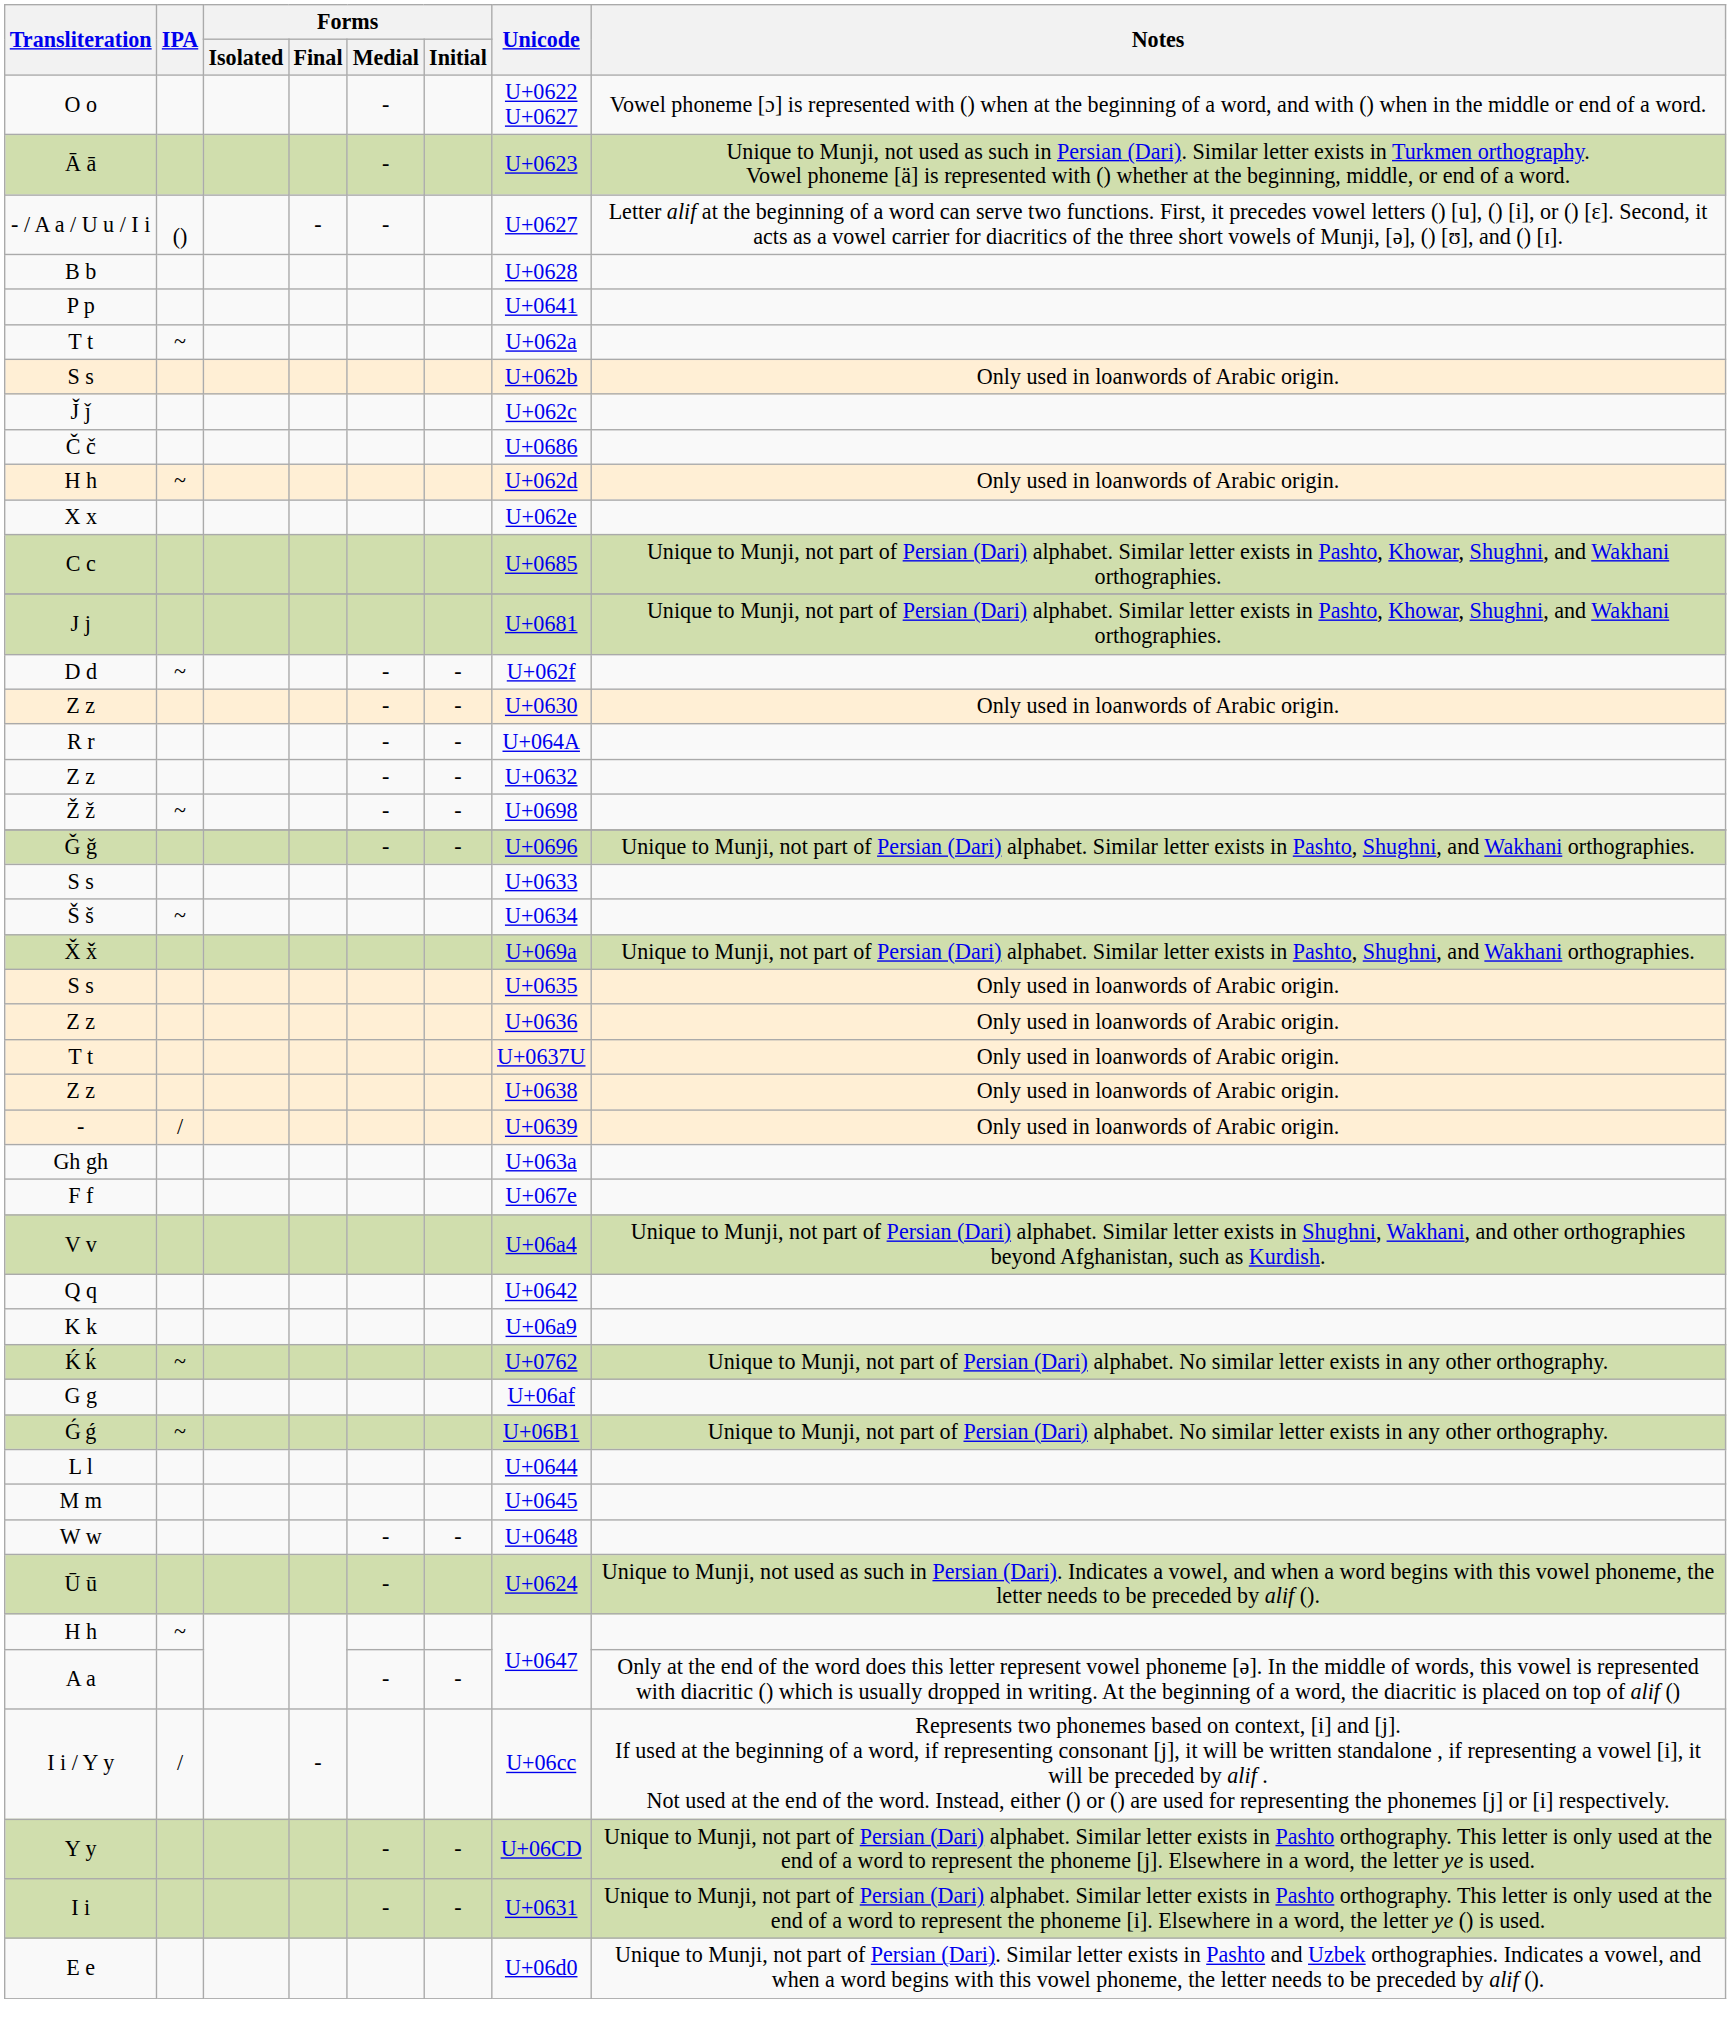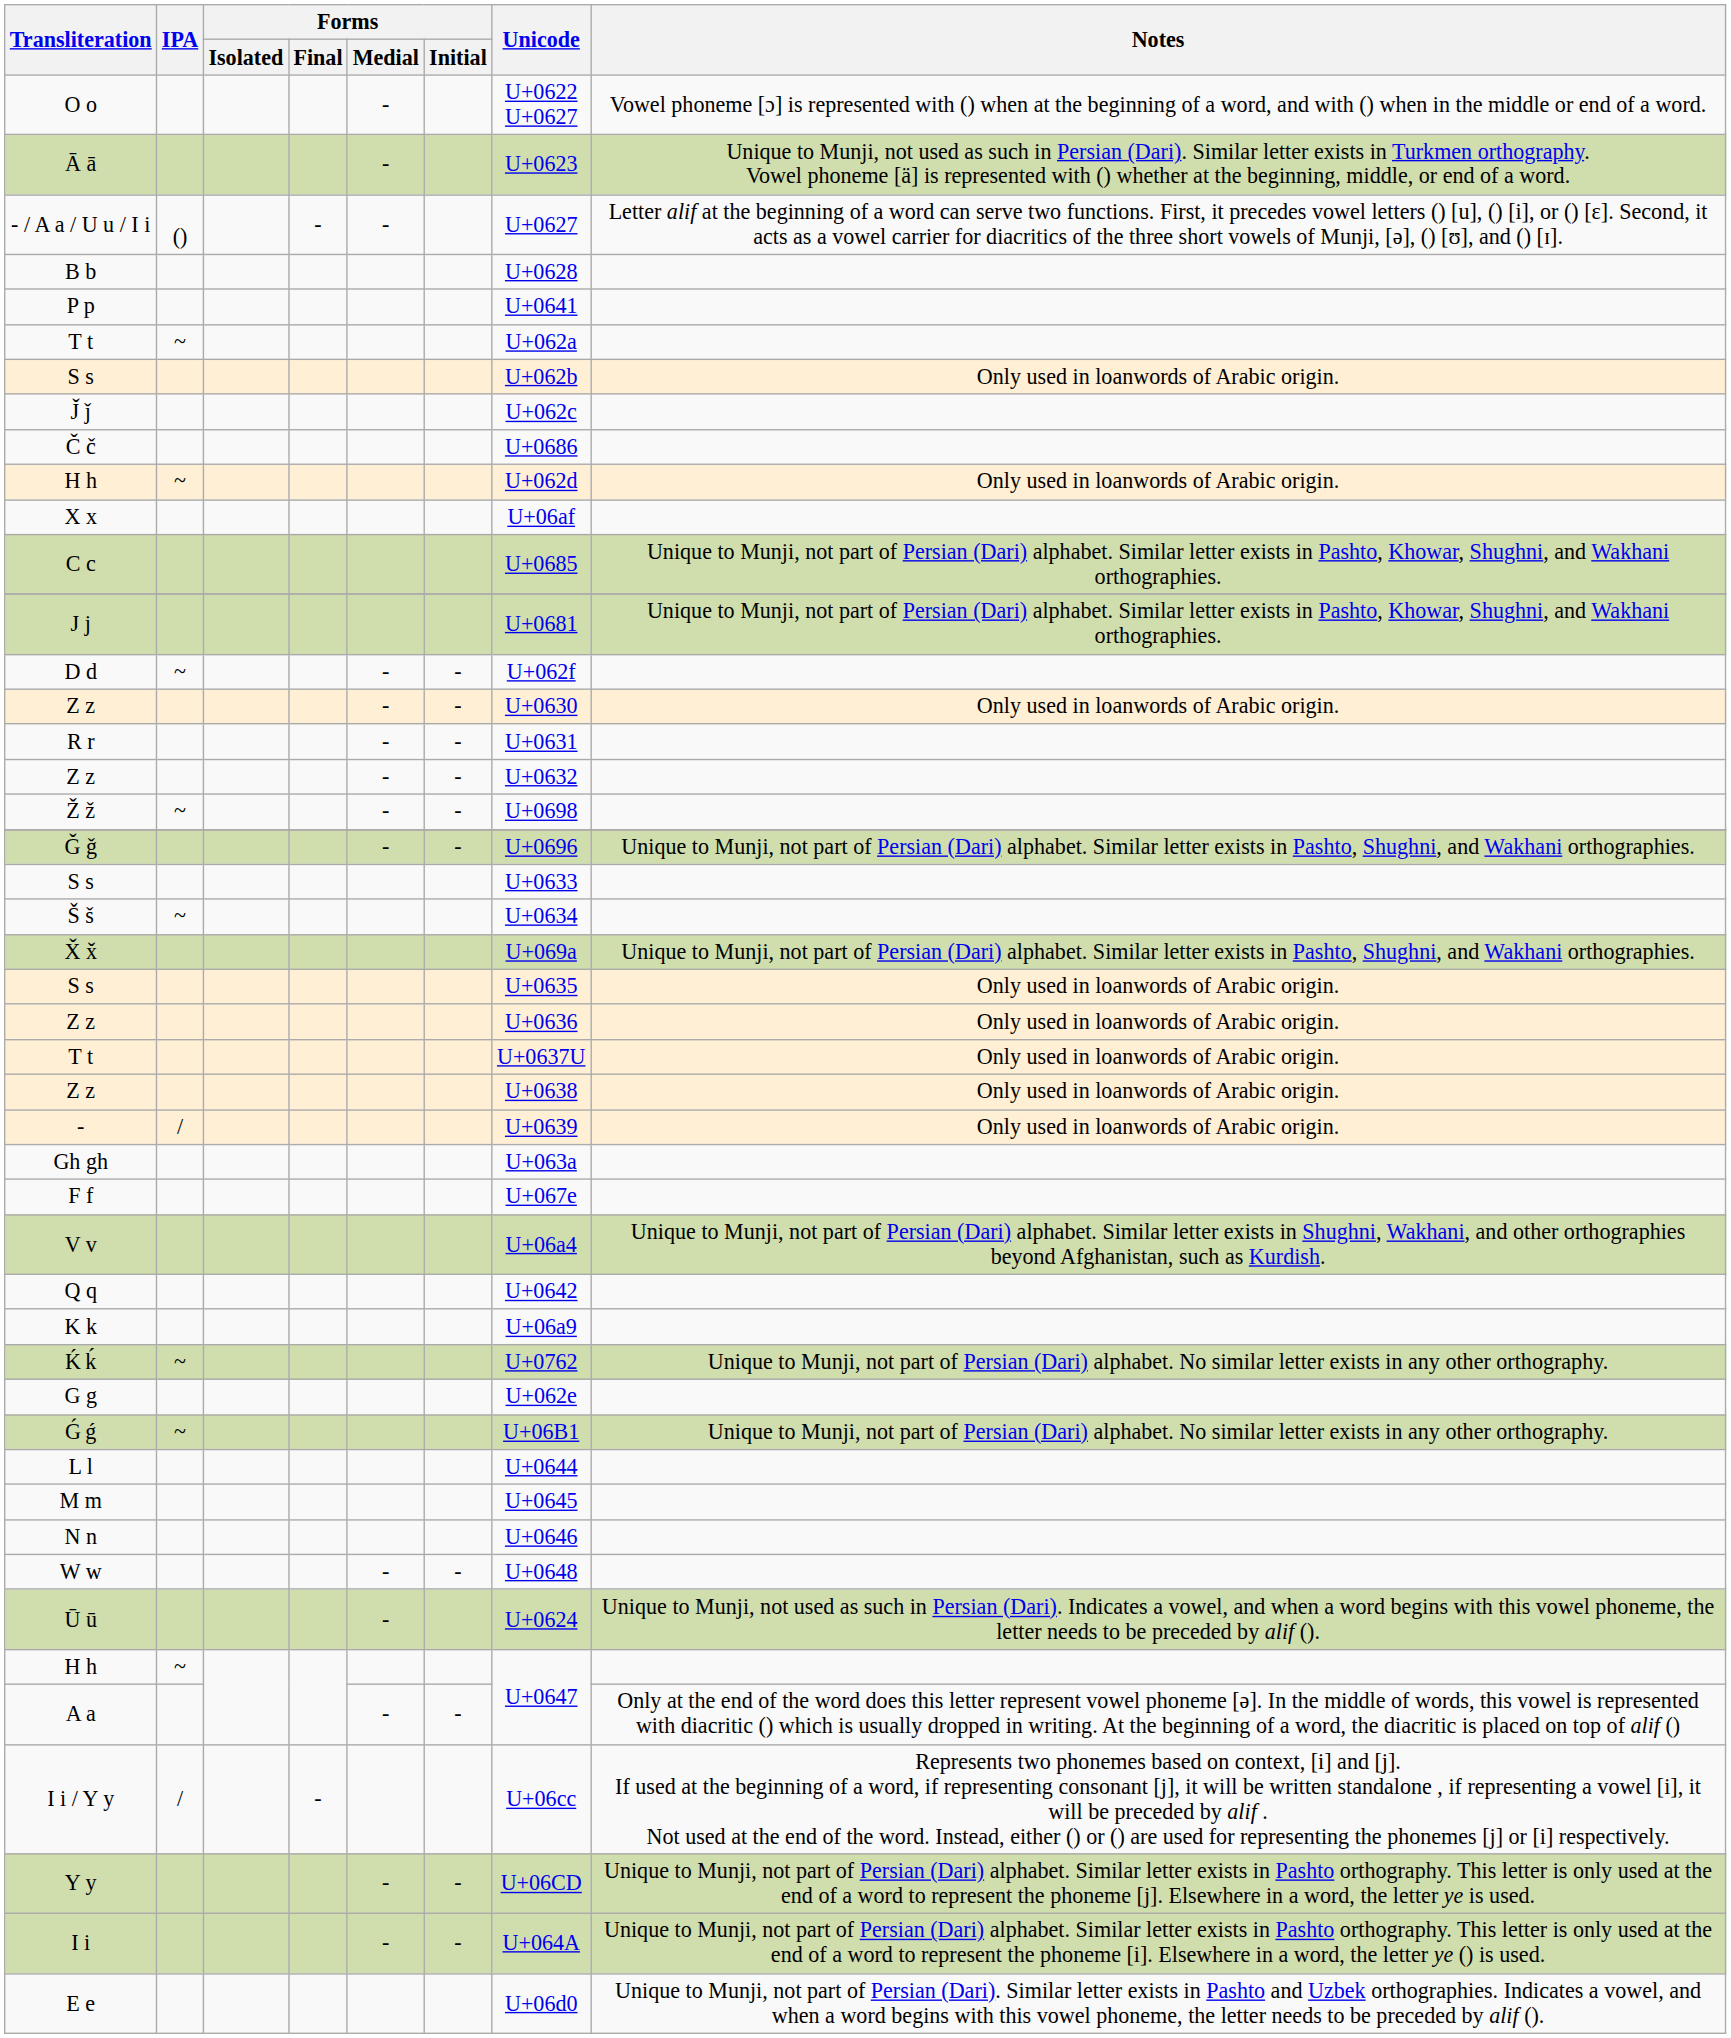(541, 516) U+062e -> (541, 516) U+06af
(541, 741) U+064A -> (541, 741) U+0631
(541, 1396) U+06af -> (541, 1396) U+062e
+ row: (81, 1536)
(541, 1908) U+0631 -> (541, 1943) U+064A
